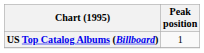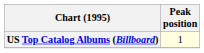(180, 39) no background -> (180, 39) lightyellow background
